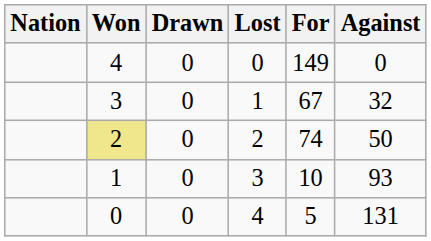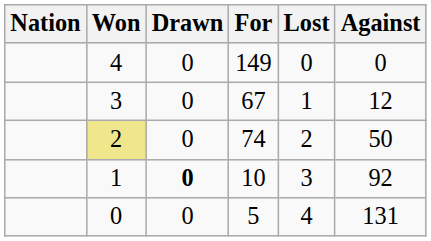columns swapped: (258, 23) <-> (311, 23)
(381, 100) 32 -> (381, 100) 12
(188, 178) normal -> (188, 178) bold
(381, 178) 93 -> (381, 178) 92
